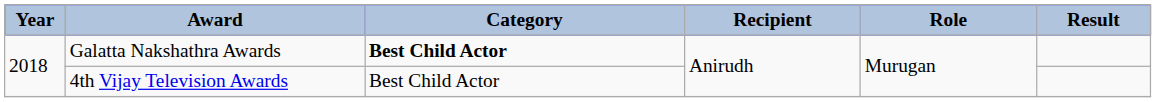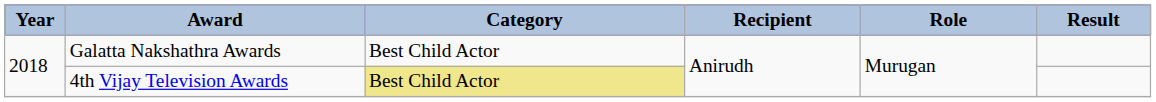(438, 50) bold -> (434, 50) normal
(434, 81) no background -> (434, 81) khaki background
